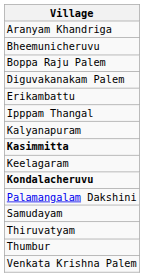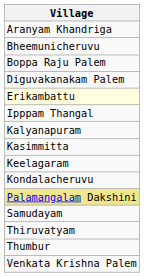(41, 96) no background -> (41, 96) lightyellow background
(38, 147) bold -> (38, 147) normal
(50, 180) bold -> (50, 180) normal
(72, 197) no background -> (72, 197) khaki background
